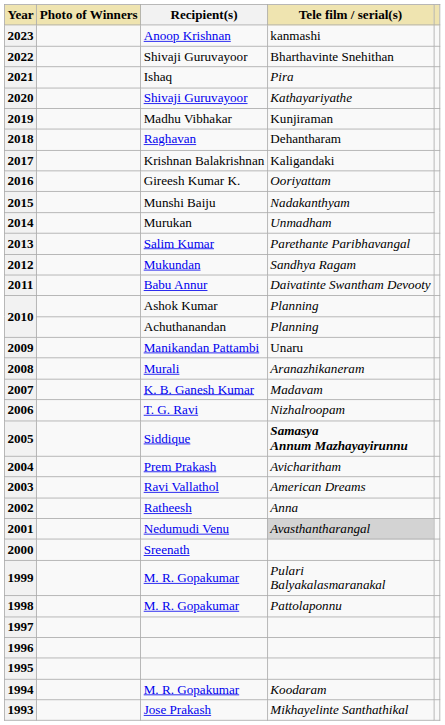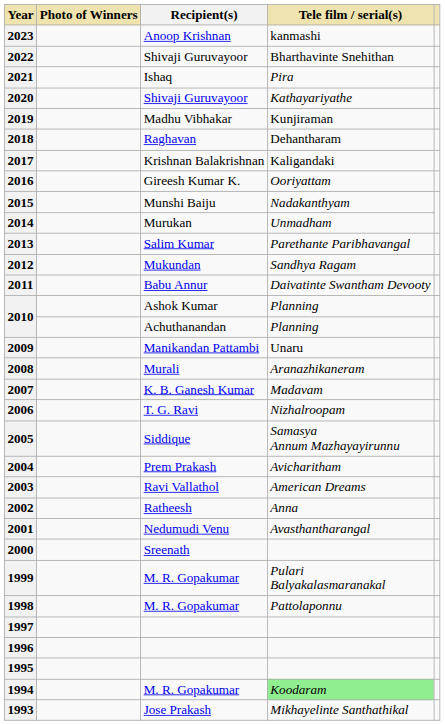(339, 438) bold -> (335, 438) normal
(320, 529) lightgrey background -> (320, 529) no background
(298, 689) no background -> (298, 689) lightgreen background
